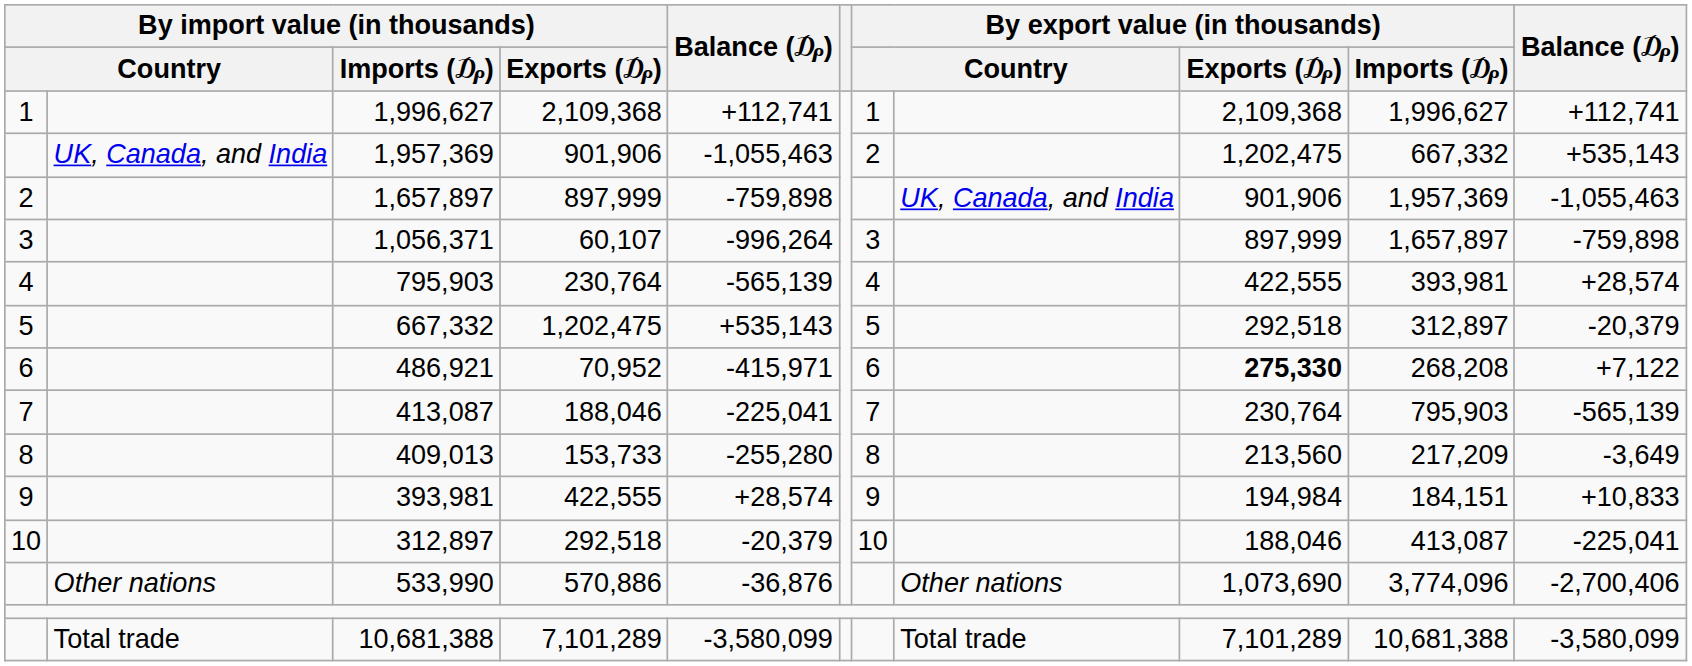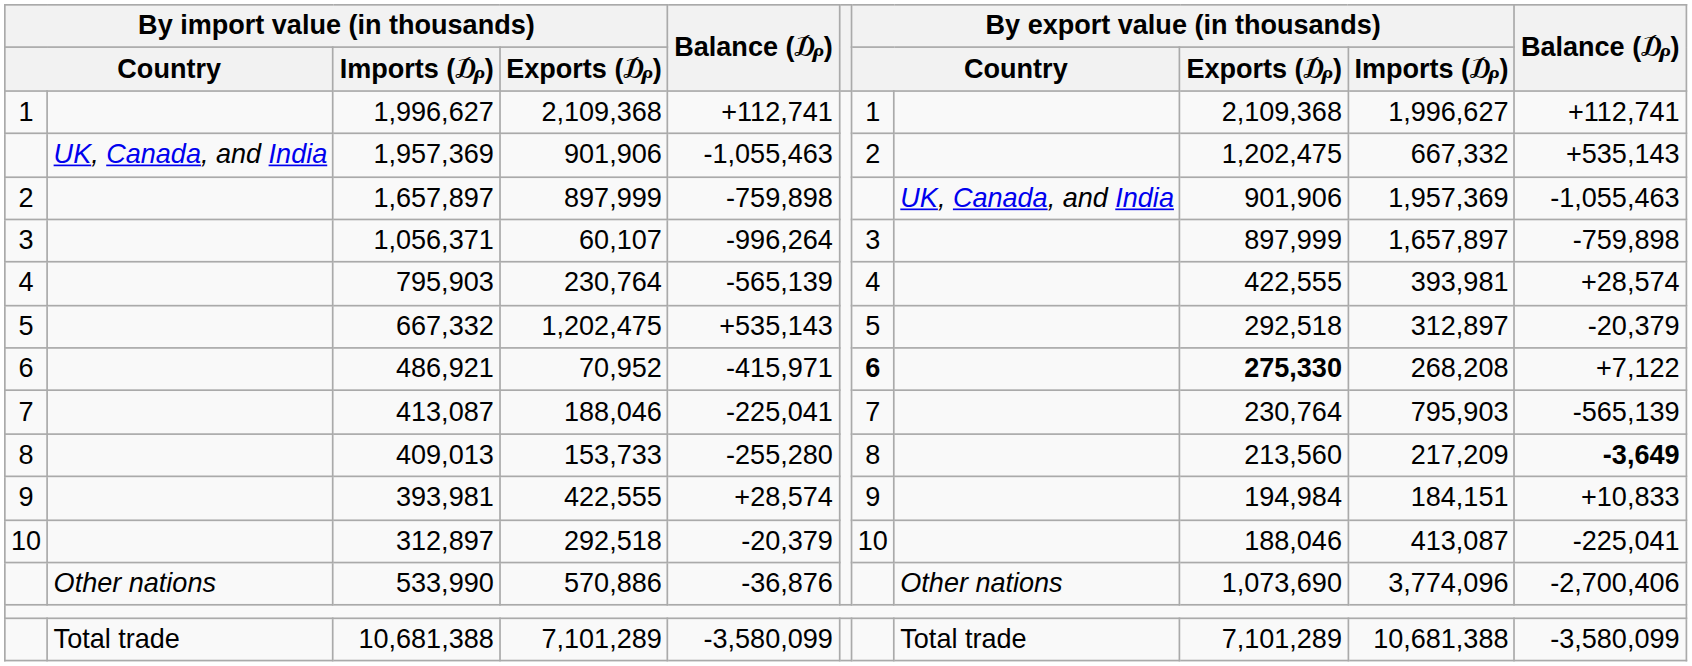(873, 369) normal -> (873, 369) bold
(1641, 454) normal -> (1641, 454) bold
